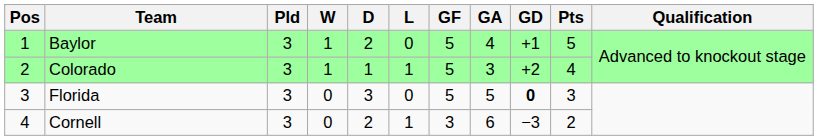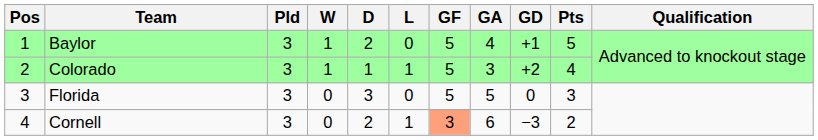(531, 95) bold -> (531, 95) normal
(450, 122) no background -> (450, 122) lightsalmon background
